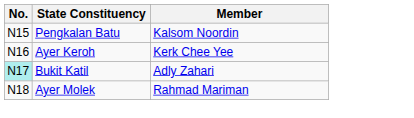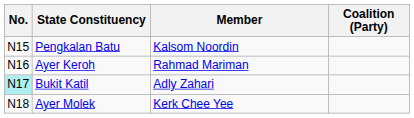+ column: (369, 20)
(193, 52) Kerk Chee Yee -> (201, 65) Rahmad Mariman
(201, 90) Rahmad Mariman -> (193, 103) Kerk Chee Yee
